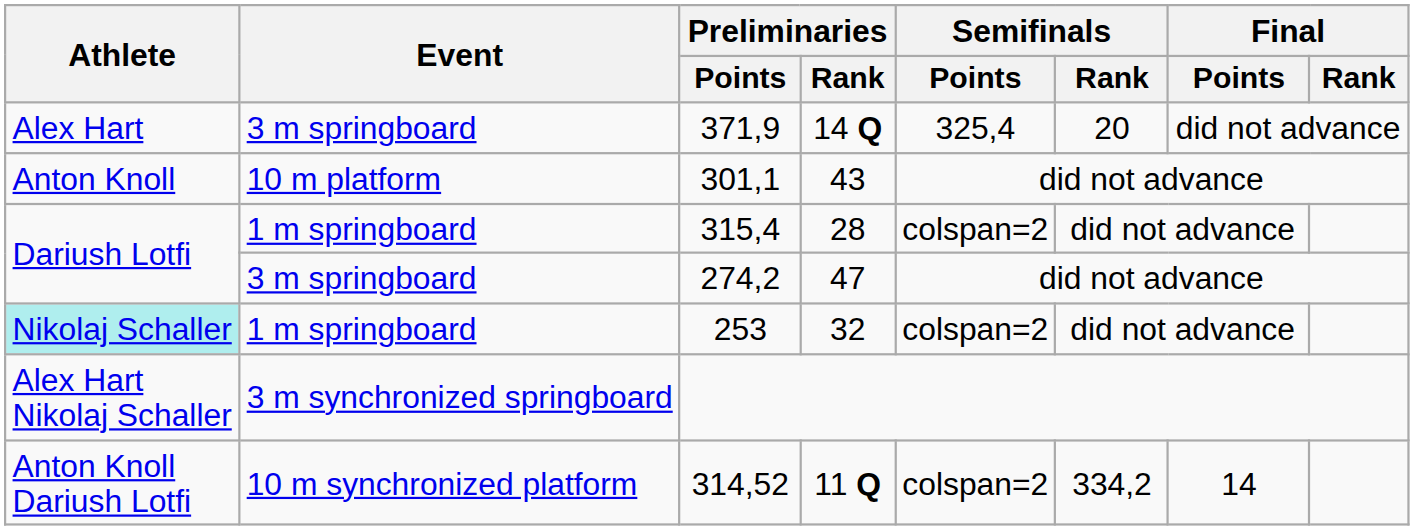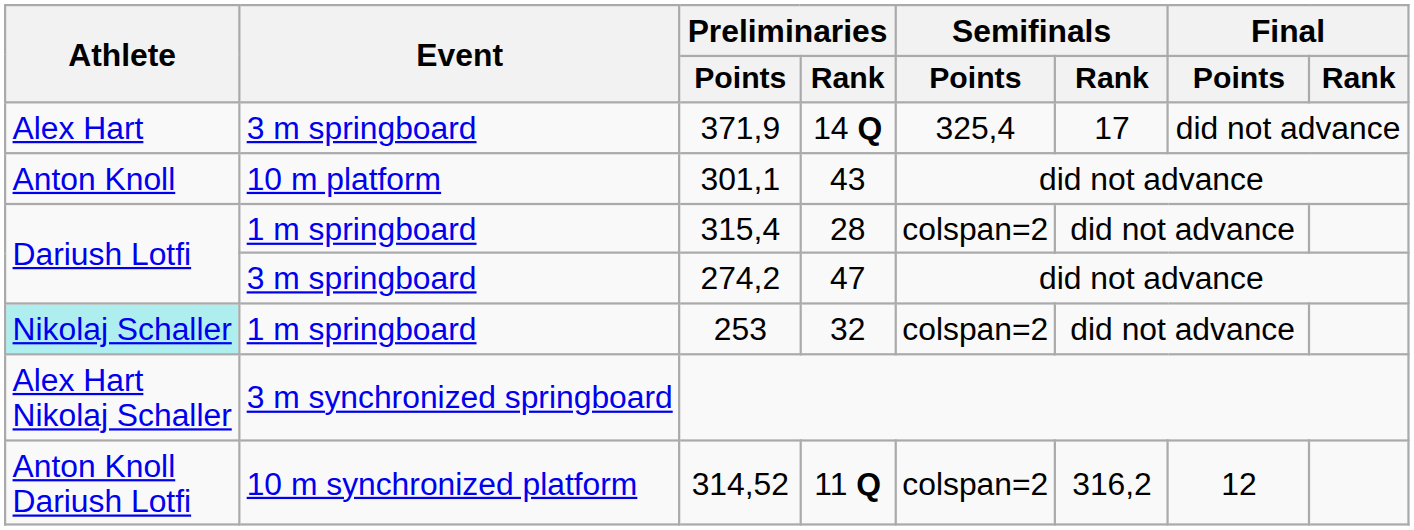(1112, 128) 20 -> (1112, 128) 17
(1112, 483) 334,2 -> (1112, 483) 316,2
(1239, 483) 14 -> (1239, 483) 12
